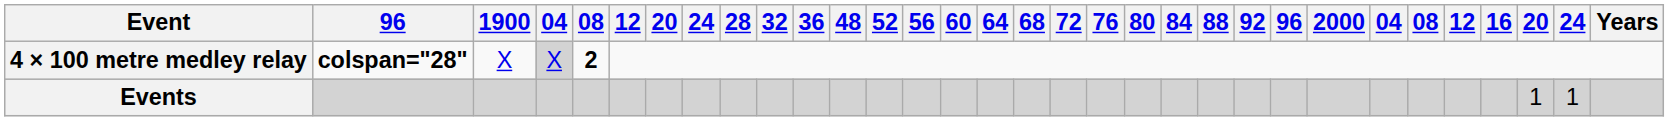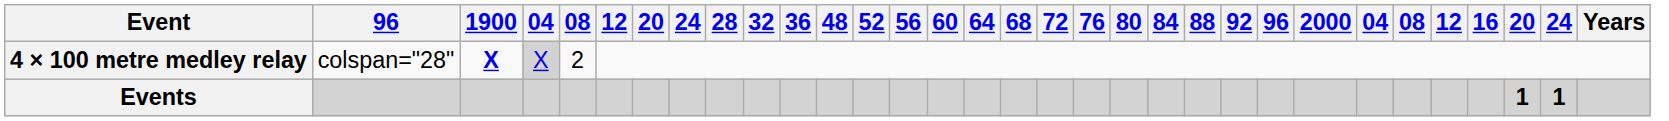(393, 60) bold -> (386, 60) normal
(504, 60) normal -> (491, 60) bold
(591, 60) bold -> (578, 60) normal
(1536, 97) normal -> (1522, 97) bold
(1572, 97) normal -> (1559, 97) bold
